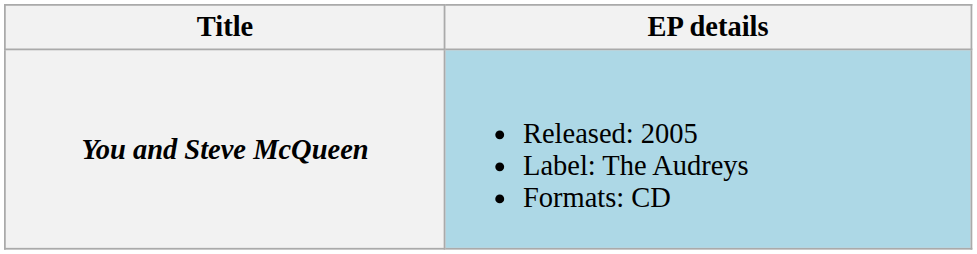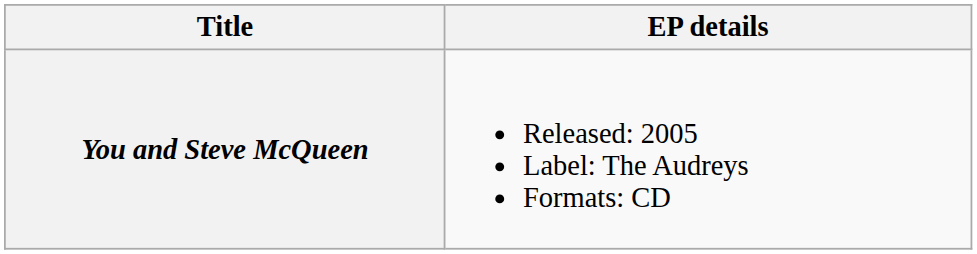(708, 165) lightblue background -> (708, 165) no background
